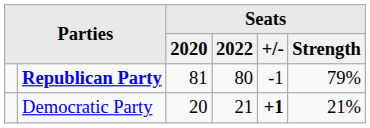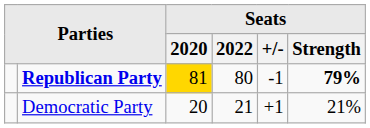(198, 78) no background -> (198, 78) gold background
(344, 78) normal -> (342, 78) bold
(274, 107) bold -> (274, 107) normal
